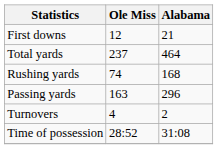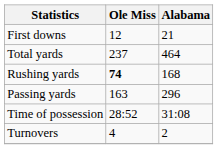(115, 74) normal -> (115, 74) bold
rows swapped: (33, 113) <-> (55, 133)
